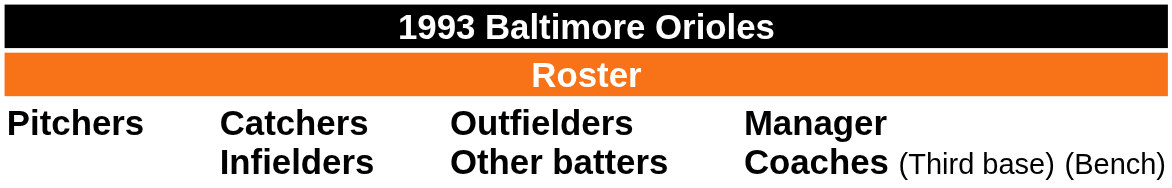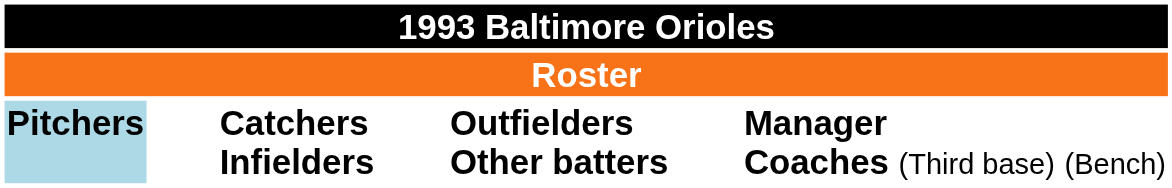(75, 123) no background -> (75, 123) lightblue background
